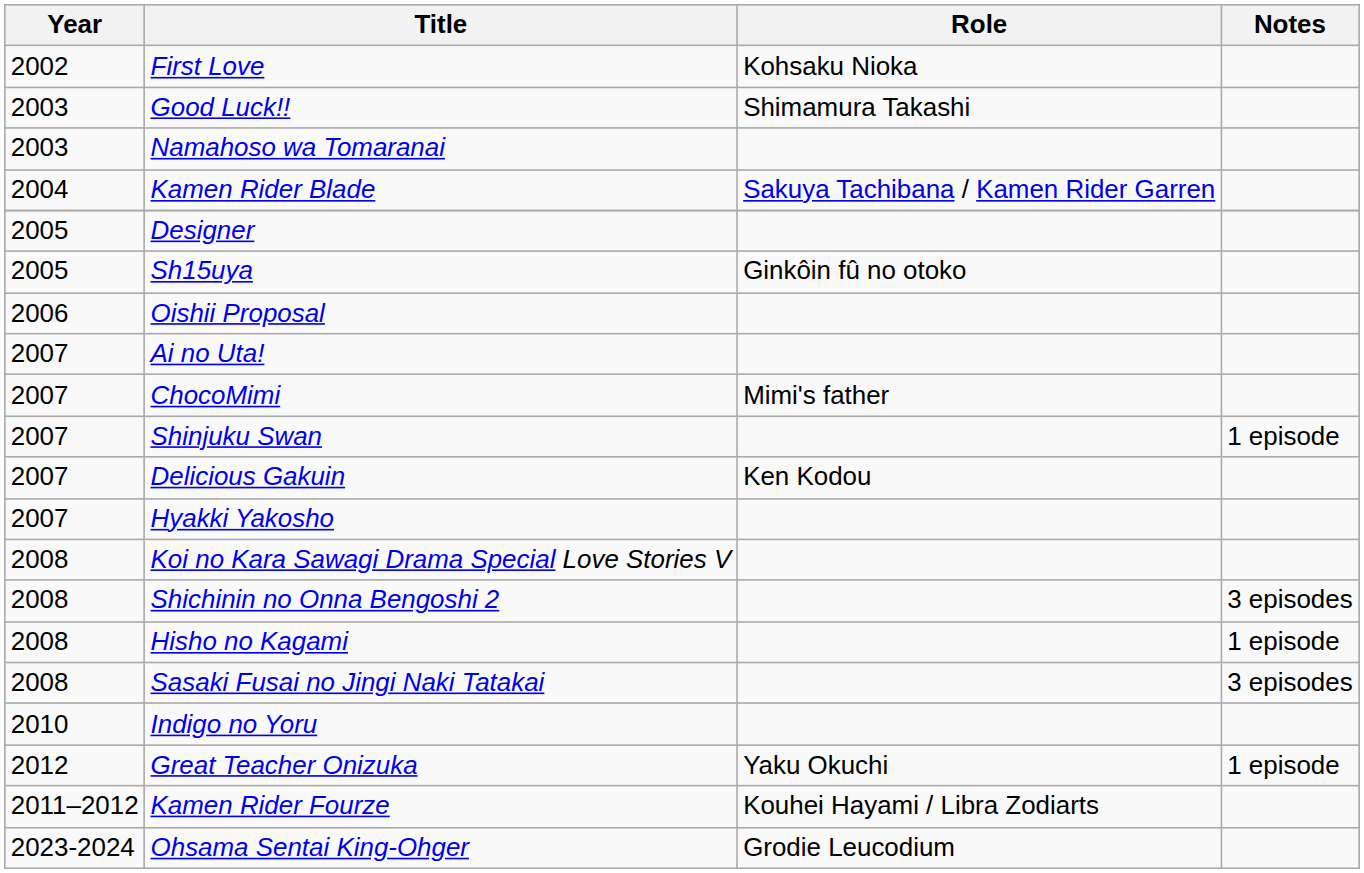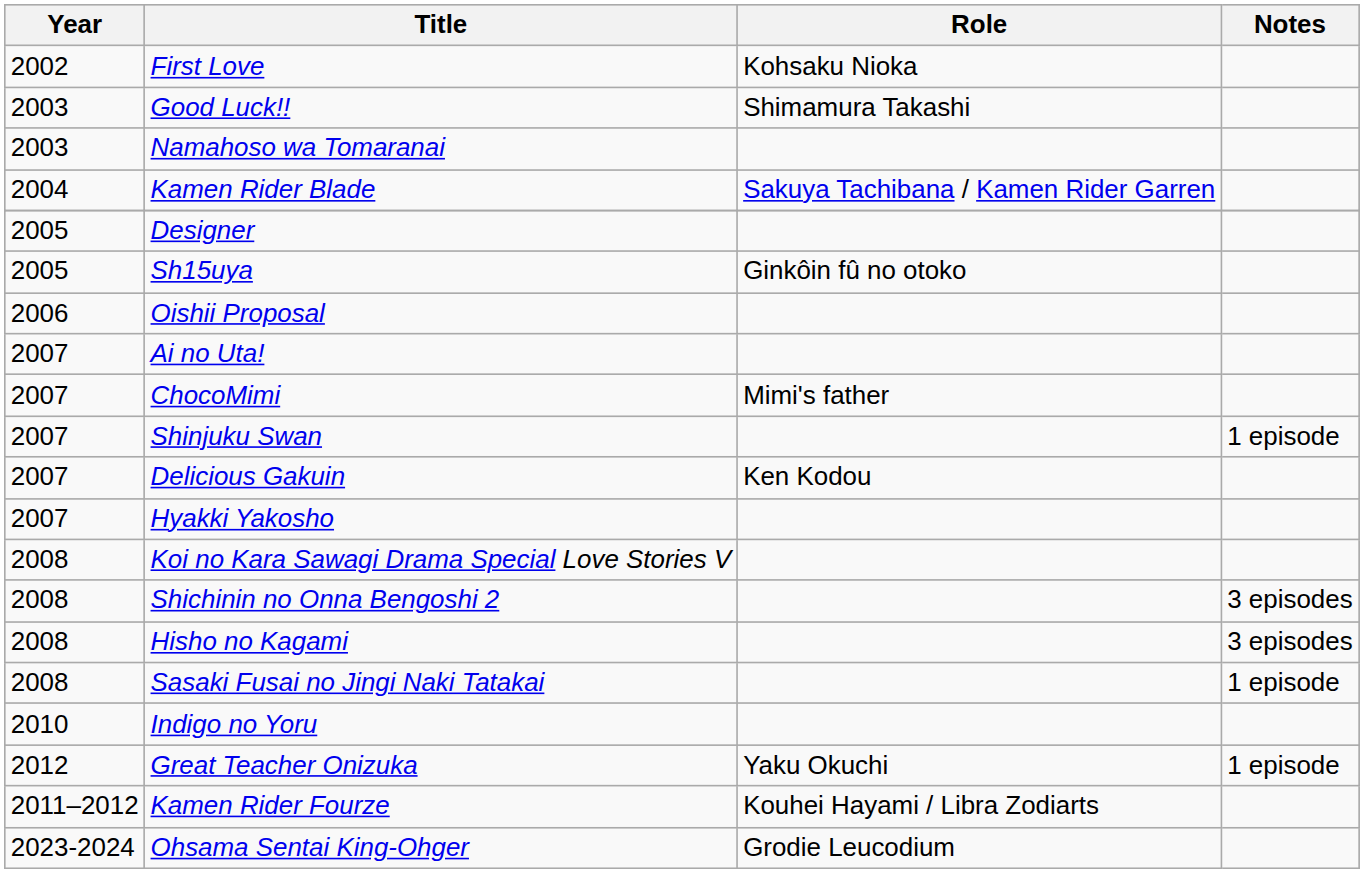(1283, 641) 1 episode -> (1290, 641) 3 episodes
(1290, 682) 3 episodes -> (1283, 682) 1 episode
